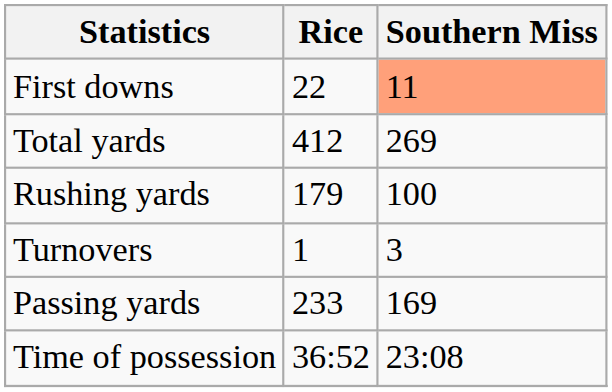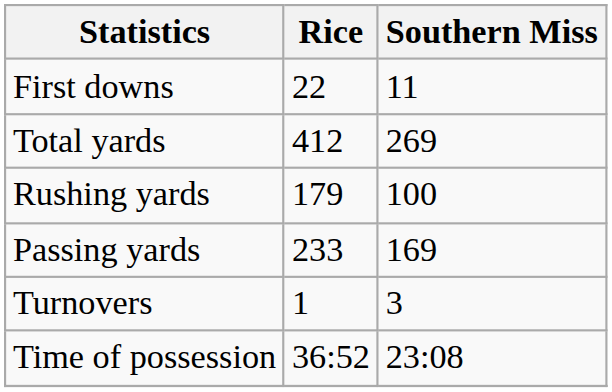(402, 85) lightsalmon background -> (402, 85) no background
rows swapped: (107, 303) <-> (83, 248)
